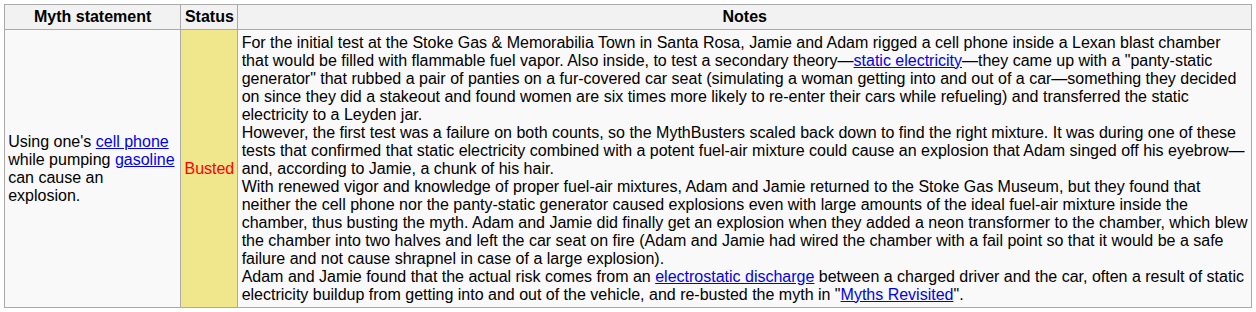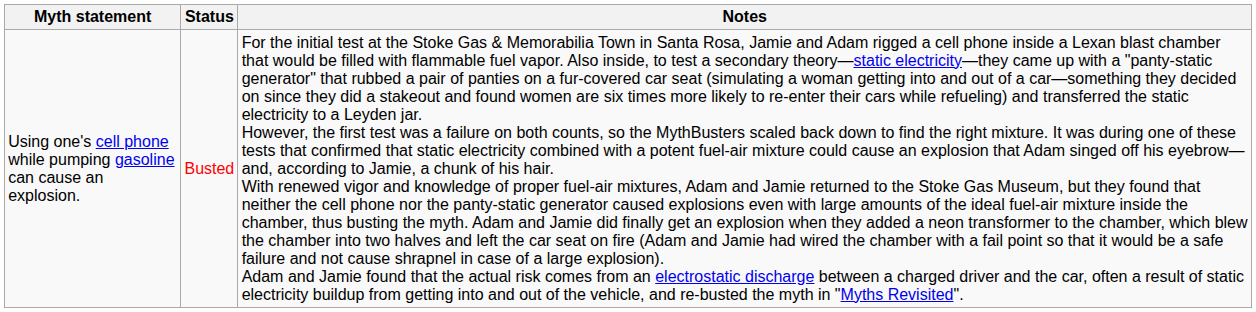(209, 168) khaki background -> (209, 168) no background
